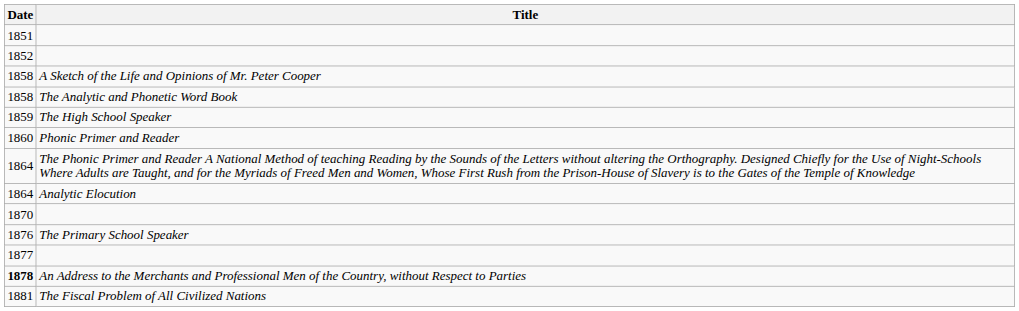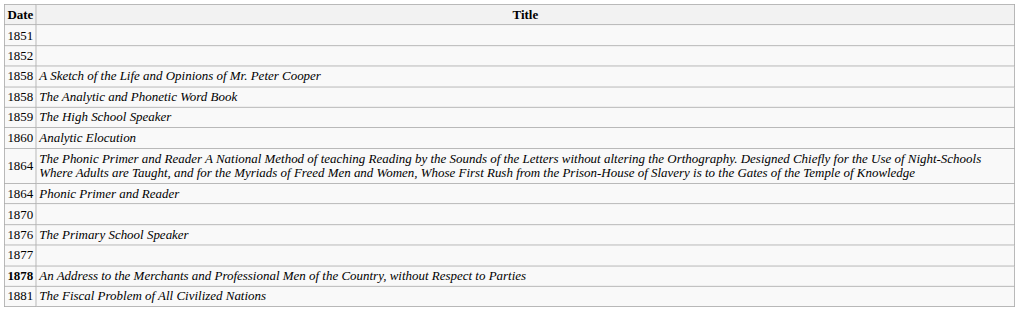(109, 138) Phonic Primer and Reader -> (88, 138) Analytic Elocution
(88, 193) Analytic Elocution -> (109, 193) Phonic Primer and Reader
